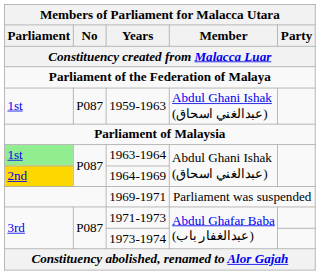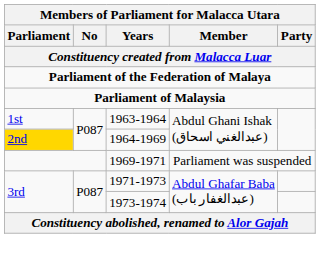- row: (138, 105)
(15, 155) lightgreen background -> (15, 118) no background
